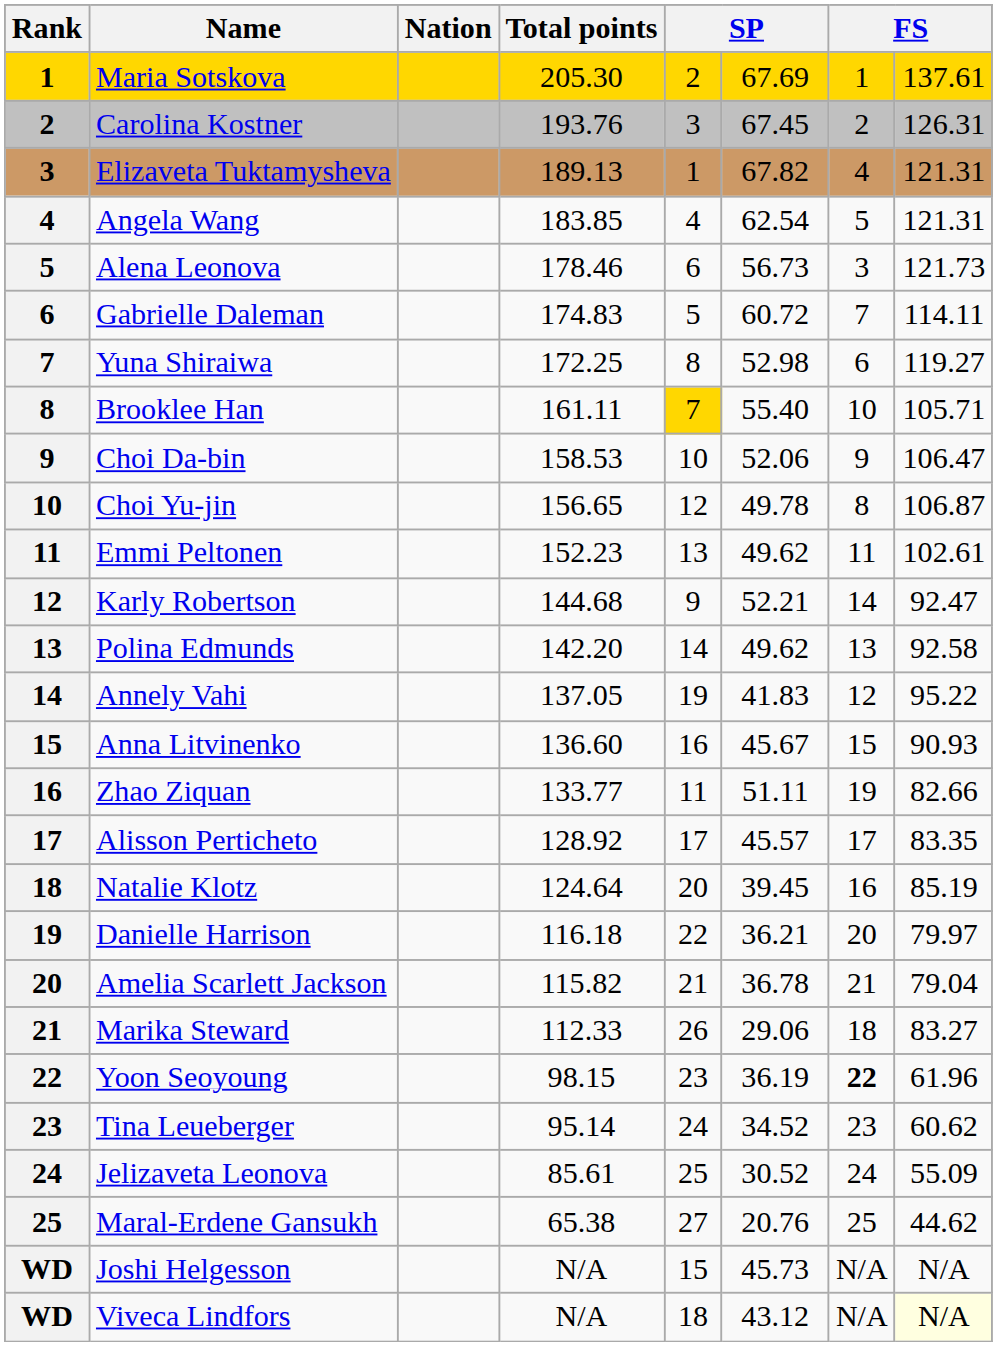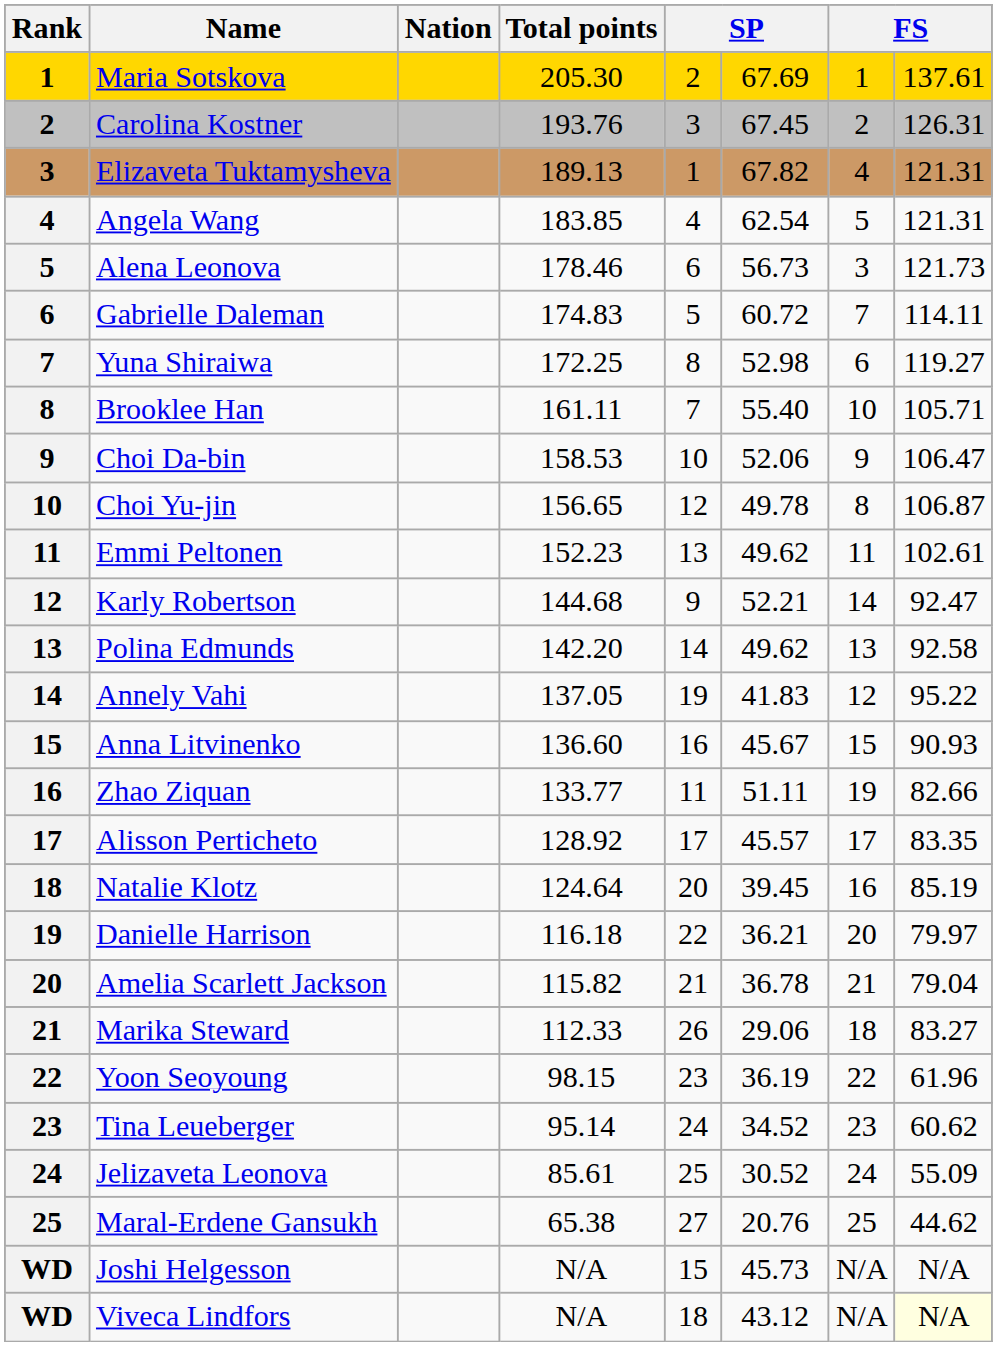(693, 409) gold background -> (693, 409) no background
(862, 1077) bold -> (862, 1077) normal
